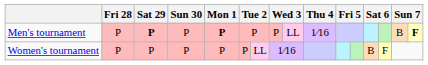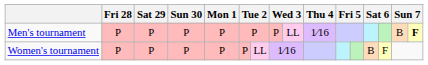(151, 32) bold -> (151, 32) normal
(222, 32) bold -> (222, 32) normal
